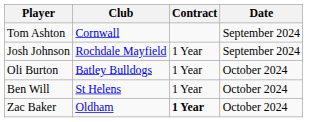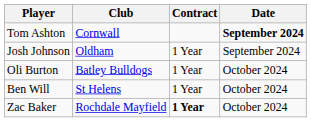(261, 32) normal -> (263, 32) bold
(121, 51) Rochdale Mayfield -> (94, 51) Oldham
(94, 107) Oldham -> (121, 107) Rochdale Mayfield
